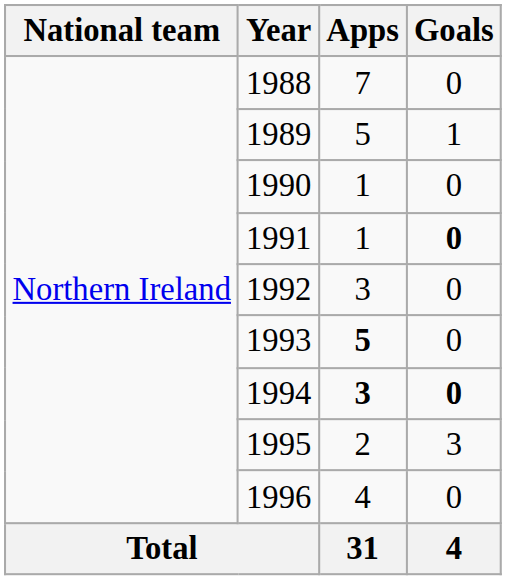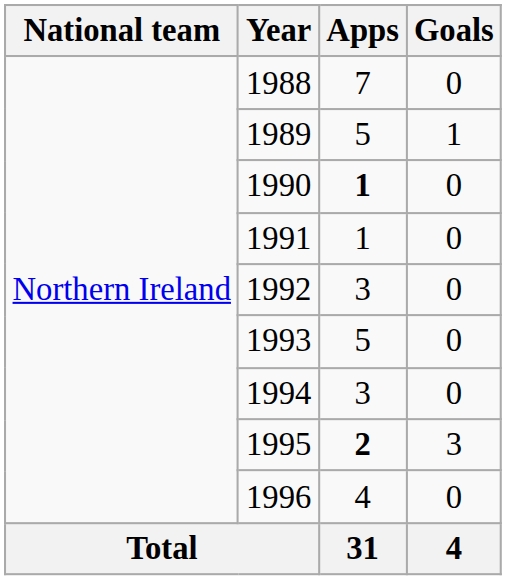(363, 185) normal -> (363, 185) bold
(454, 237) bold -> (454, 237) normal
(363, 340) bold -> (363, 340) normal
(363, 392) bold -> (363, 392) normal
(454, 392) bold -> (454, 392) normal
(363, 444) normal -> (363, 444) bold
